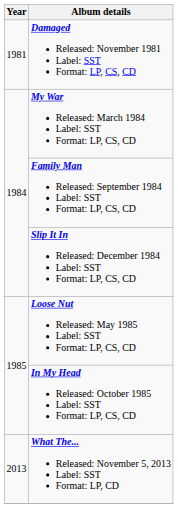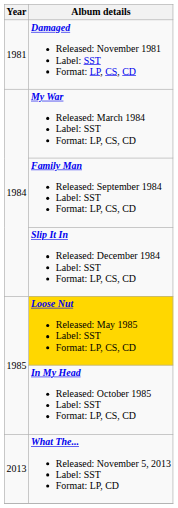(101, 326) no background -> (101, 326) gold background
